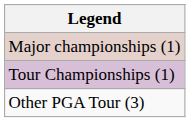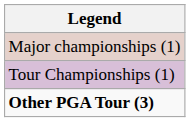(77, 102) normal -> (81, 102) bold
